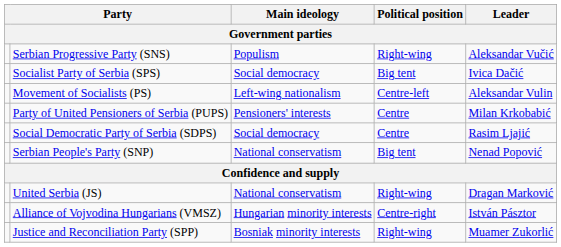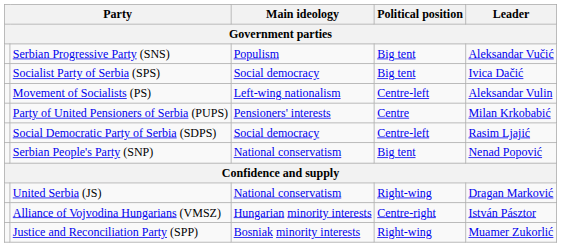(405, 54) Right-wing -> (396, 54) Big tent
(393, 133) Centre -> (403, 133) Centre-left
